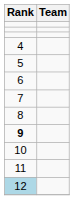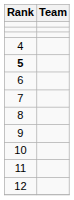(20, 63) normal -> (20, 63) bold
(20, 133) bold -> (20, 133) normal
(20, 186) lightblue background -> (20, 186) no background
